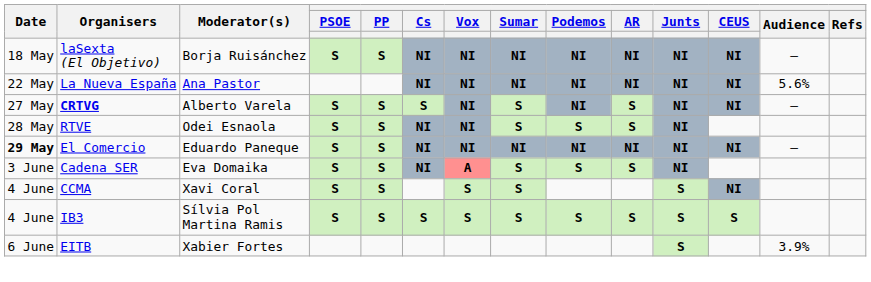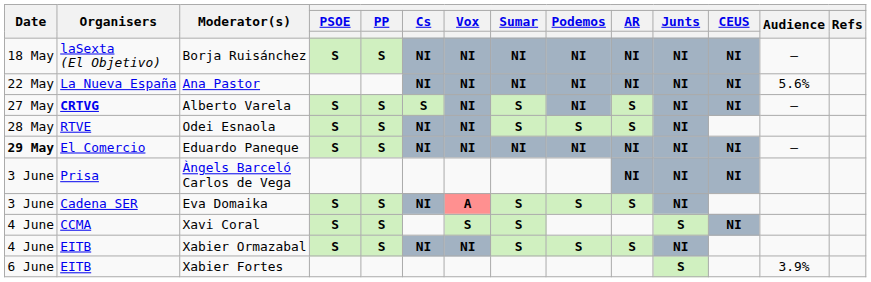+ row: (237, 175)
+ row: (245, 246)
- row: (233, 217)
